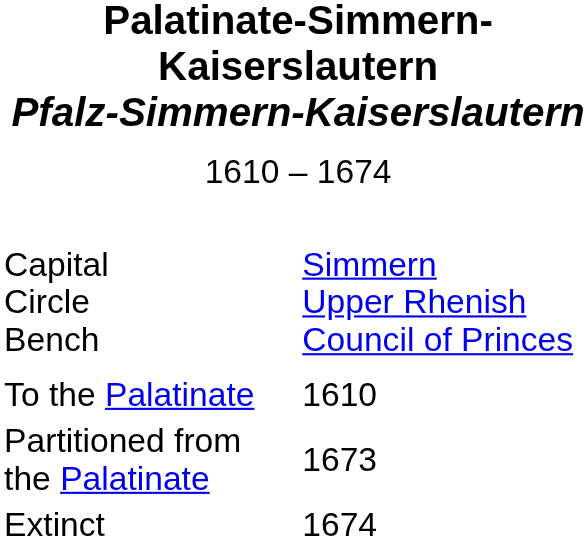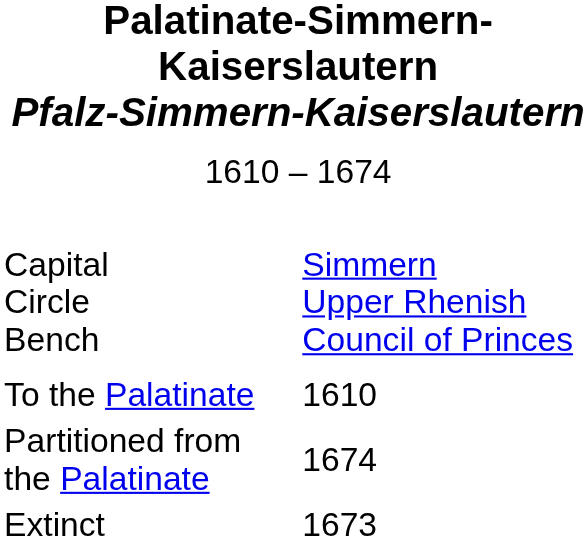(340, 459) 1673 -> (340, 459) 1674
(340, 524) 1674 -> (340, 524) 1673
